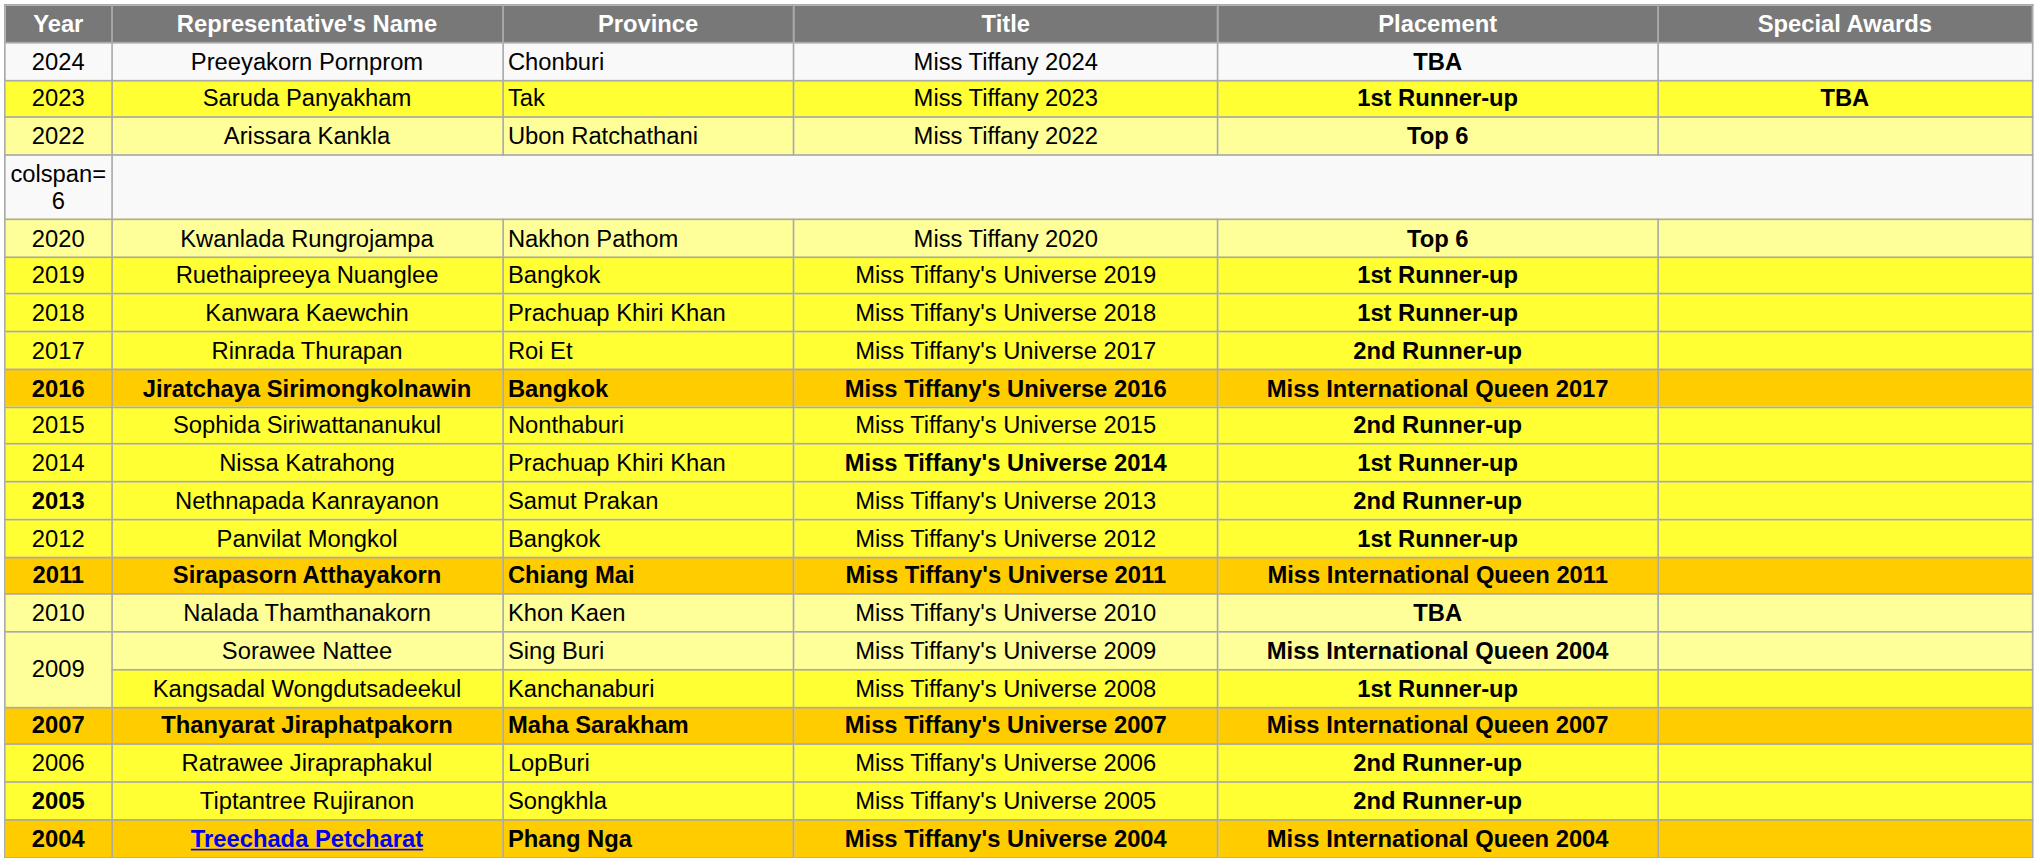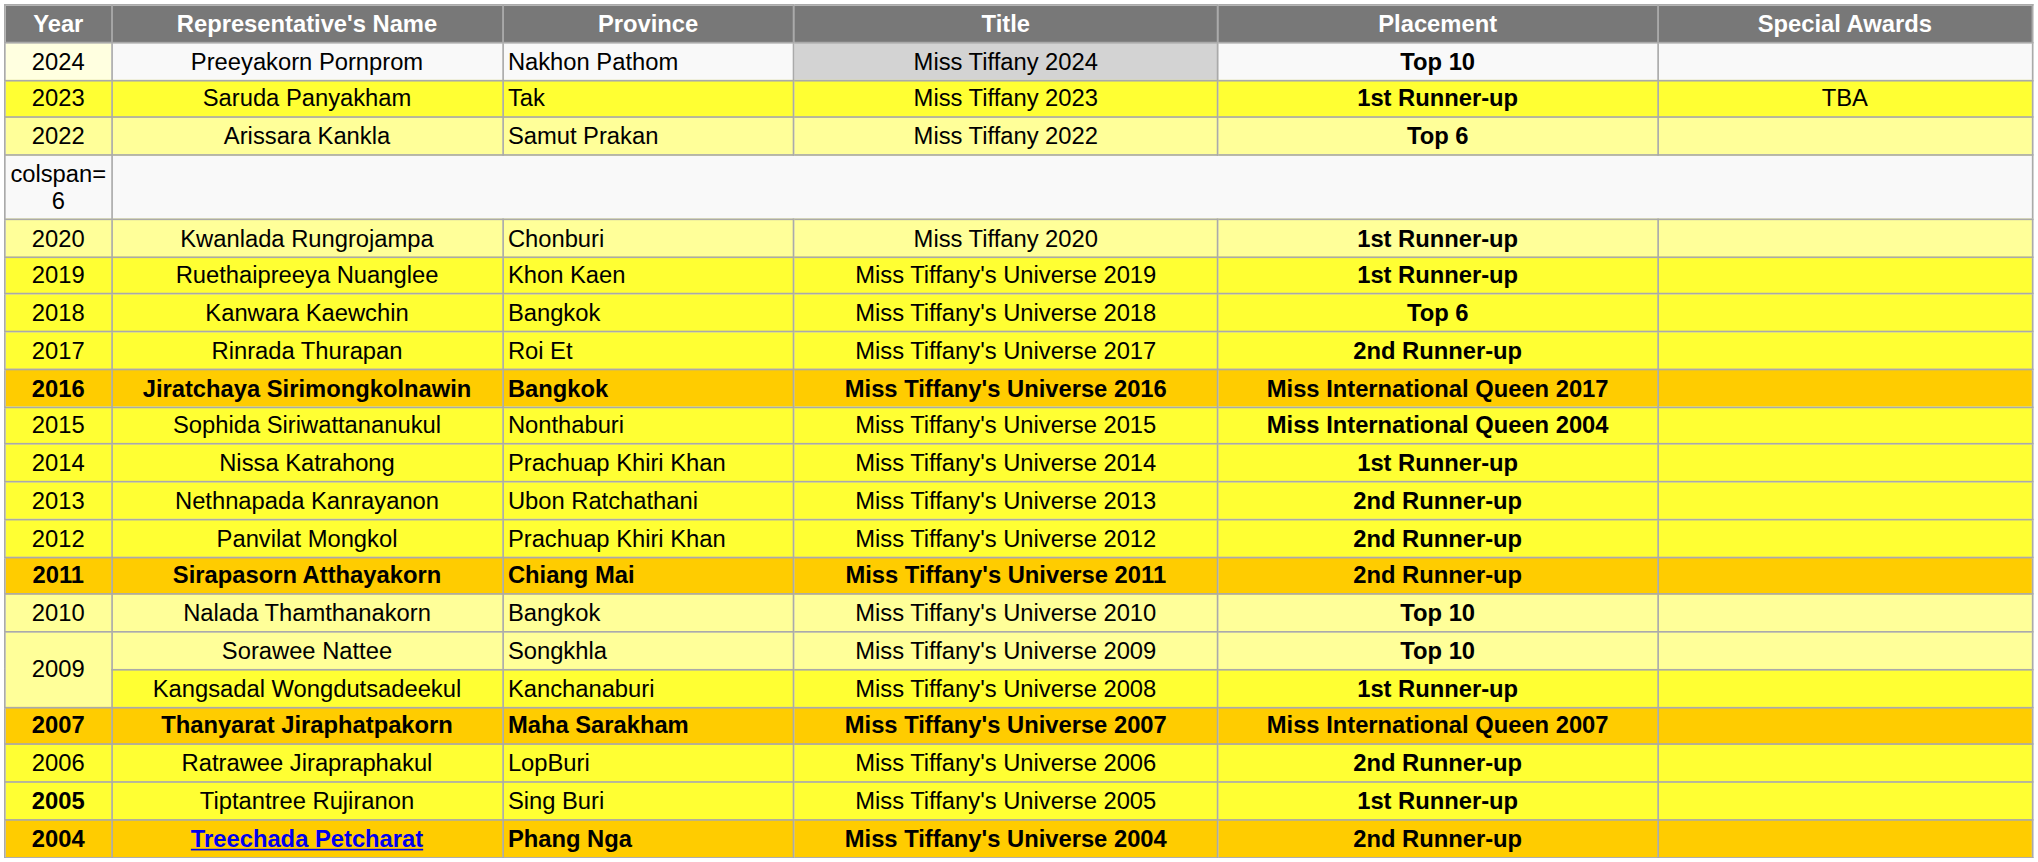(58, 62) no background -> (58, 62) lightyellow background
(556, 62) Chonburi -> (593, 62) Nakhon Pathom
(1006, 62) no background -> (1006, 62) lightgrey background
(1438, 62) TBA -> (1438, 62) Top 10
(1845, 99) bold -> (1845, 99) normal
(603, 137) Ubon Ratchathani -> (583, 137) Samut Prakan
(593, 238) Nakhon Pathom -> (556, 238) Chonburi
(1438, 238) Top 6 -> (1438, 238) 1st Runner-up
(554, 276) Bangkok -> (567, 276) Khon Kaen
(617, 313) Prachuap Khiri Khan -> (554, 313) Bangkok
(1438, 313) 1st Runner-up -> (1438, 313) Top 6
(1438, 426) 2nd Runner-up -> (1438, 426) Miss International Queen 2004
(1006, 463) bold -> (1006, 463) normal
(58, 501) bold -> (58, 501) normal
(583, 501) Samut Prakan -> (603, 501) Ubon Ratchathani
(554, 538) Bangkok -> (617, 538) Prachuap Khiri Khan
(1438, 538) 1st Runner-up -> (1438, 538) 2nd Runner-up
(1438, 576) Miss International Queen 2011 -> (1438, 576) 2nd Runner-up
(567, 613) Khon Kaen -> (554, 613) Bangkok
(1438, 613) TBA -> (1438, 613) Top 10
(556, 651) Sing Buri -> (557, 651) Songkhla
(1438, 651) Miss International Queen 2004 -> (1438, 651) Top 10
(557, 801) Songkhla -> (556, 801) Sing Buri
(1438, 801) 2nd Runner-up -> (1438, 801) 1st Runner-up
(1438, 839) Miss International Queen 2004 -> (1438, 839) 2nd Runner-up
